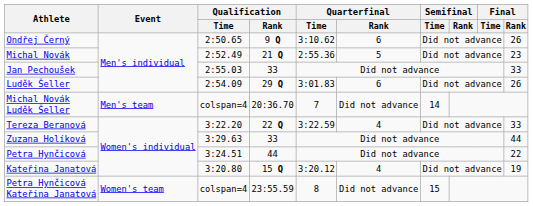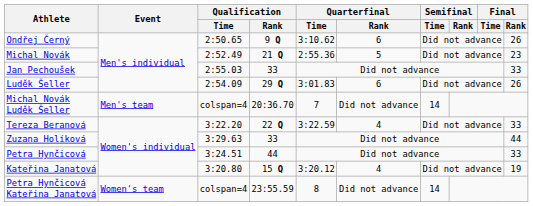(516, 154) 22 -> (516, 154) 33
(435, 188) 15 -> (435, 188) 14
